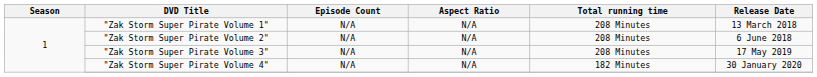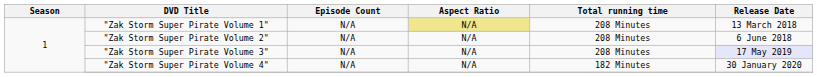(469, 25) no background -> (469, 25) khaki background
(764, 52) no background -> (764, 52) lavender background
